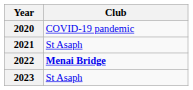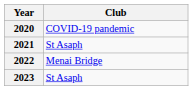(76, 61) bold -> (74, 61) normal
